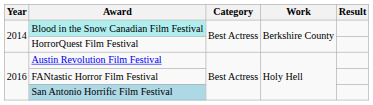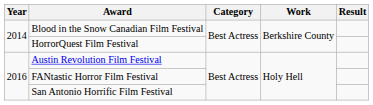(117, 28) paleturquoise background -> (117, 28) no background
(102, 92) lightblue background -> (102, 92) no background
